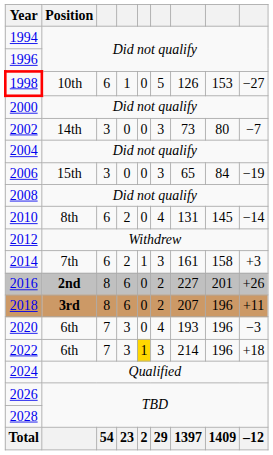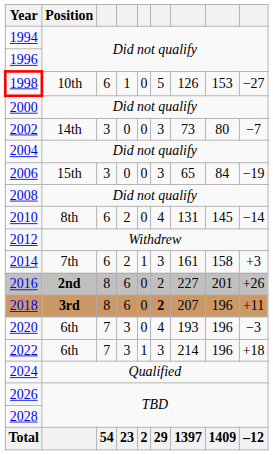(161, 306) normal -> (161, 306) bold
(144, 350) gold background -> (144, 350) no background
